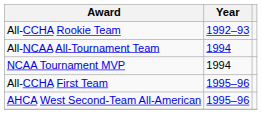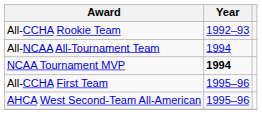(219, 65) normal -> (219, 65) bold
